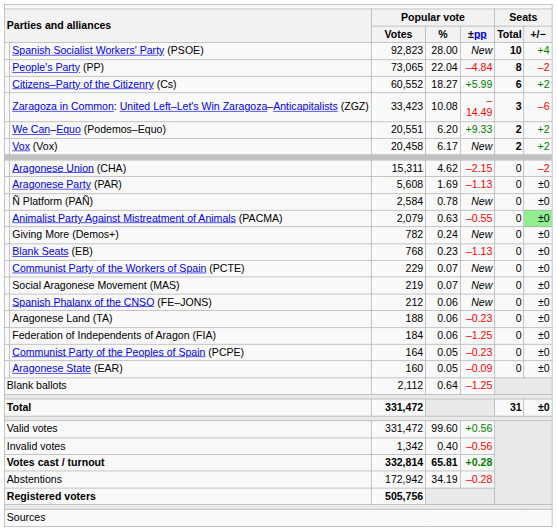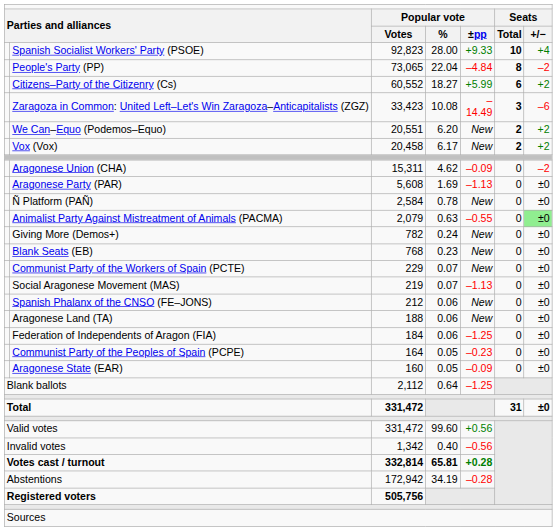(482, 51) New -> (479, 51) +9.33
(479, 130) +9.33 -> (482, 130) New
(479, 168) –2.15 -> (479, 168) –0.09
(479, 252) –1.13 -> (482, 252) New
(482, 285) New -> (479, 285) –1.13
(479, 319) –0.23 -> (482, 319) New
